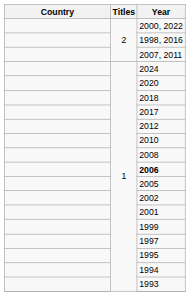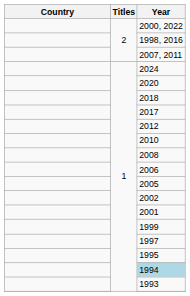(149, 169) bold -> (149, 169) normal
(149, 269) no background -> (149, 269) lightblue background
